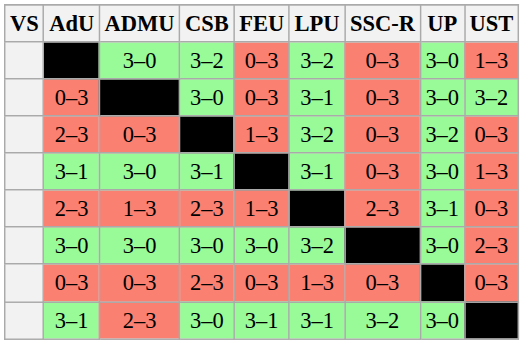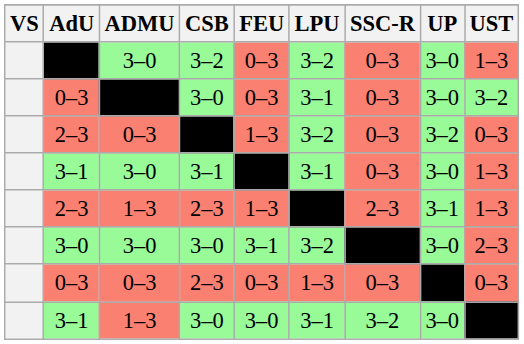(491, 208) 0–3 -> (491, 208) 1–3
(262, 245) 3–0 -> (262, 245) 3–1
(140, 319) 2–3 -> (140, 319) 1–3
(262, 319) 3–1 -> (262, 319) 3–0
